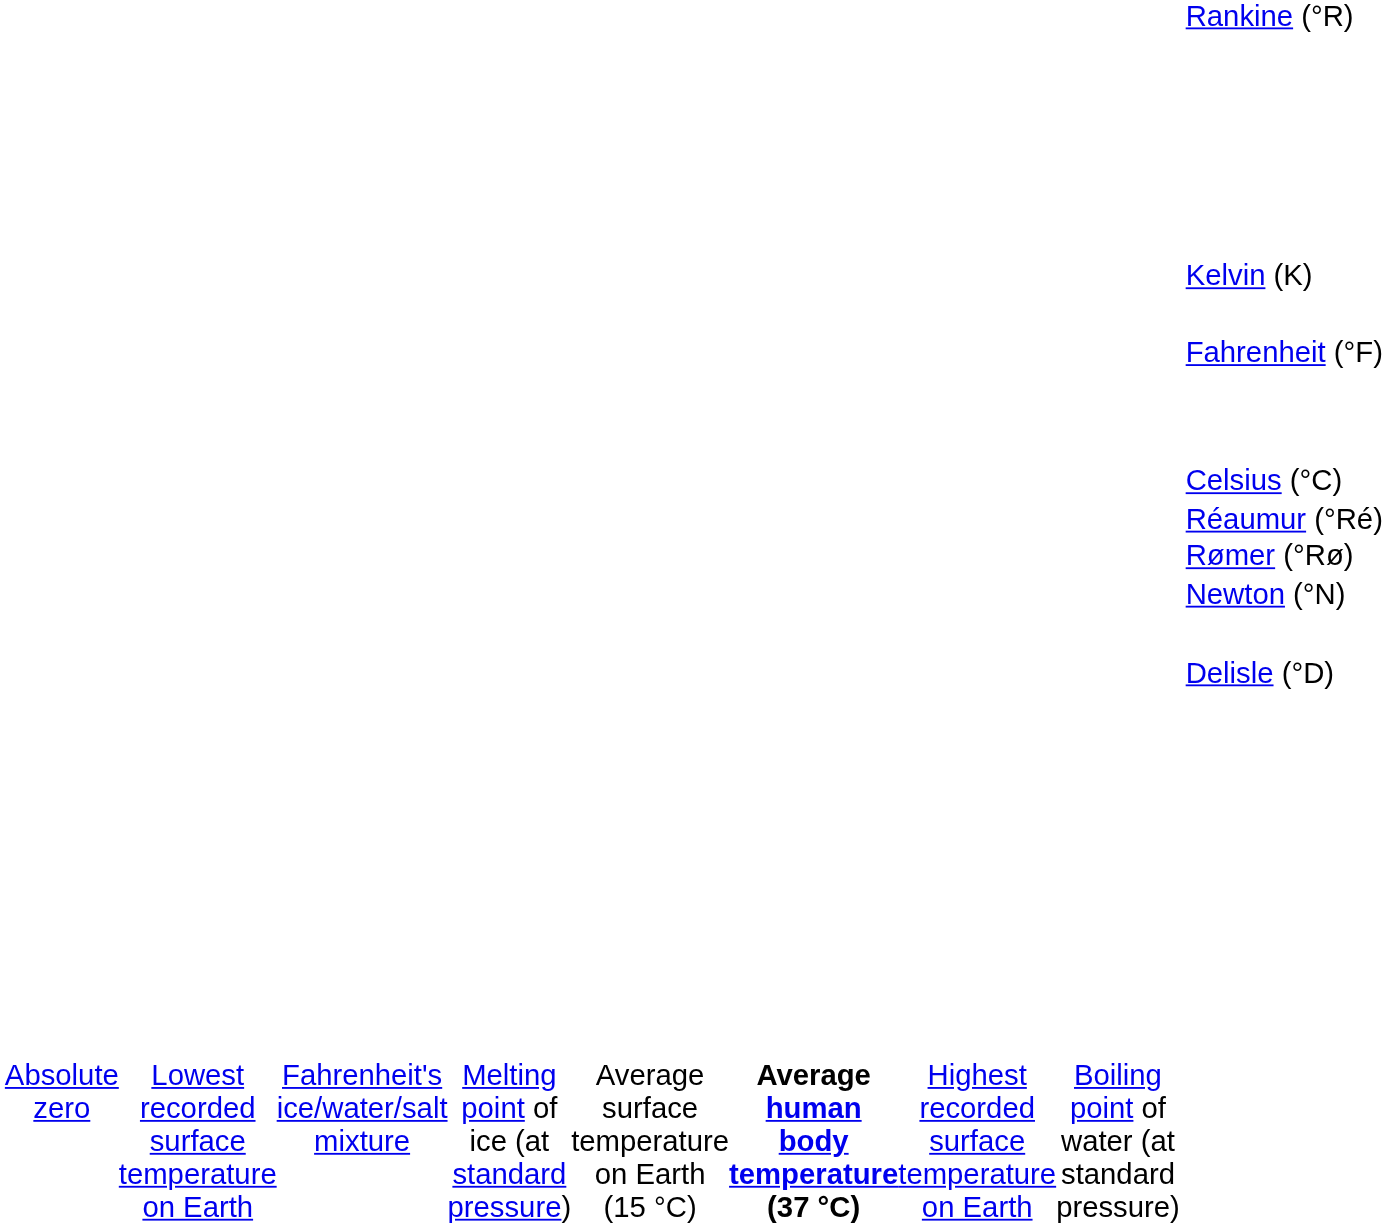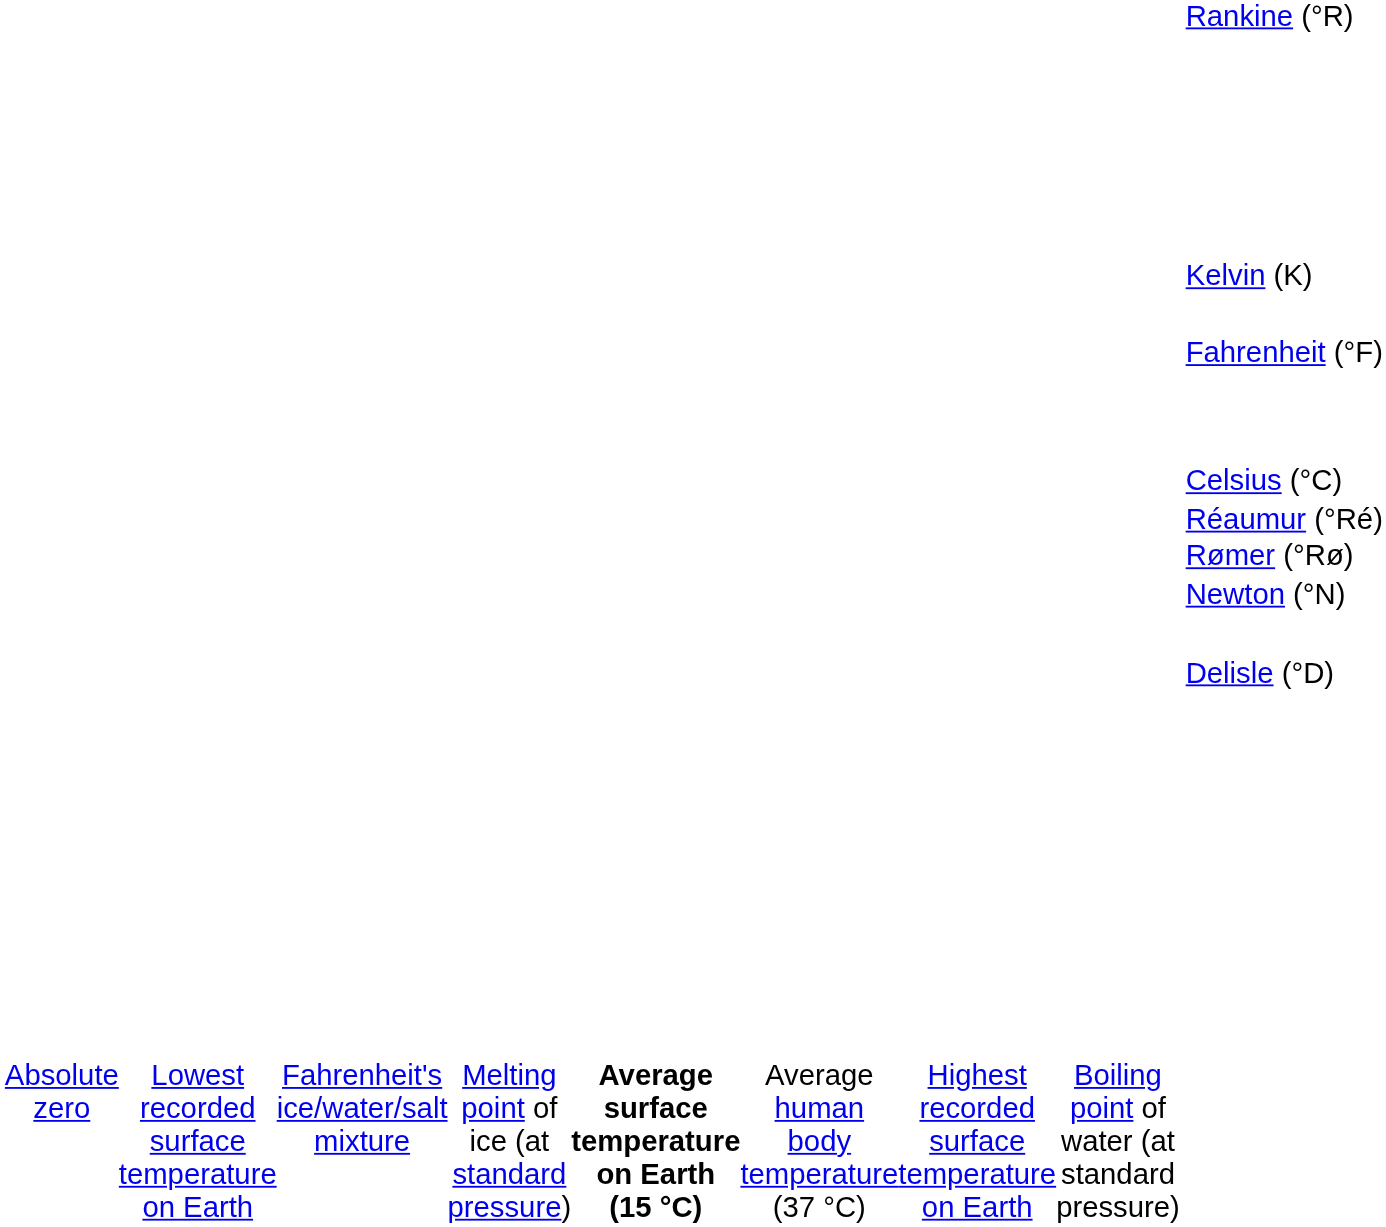(650, 1141) normal -> (656, 1141) bold
(814, 1141) bold -> (819, 1141) normal
